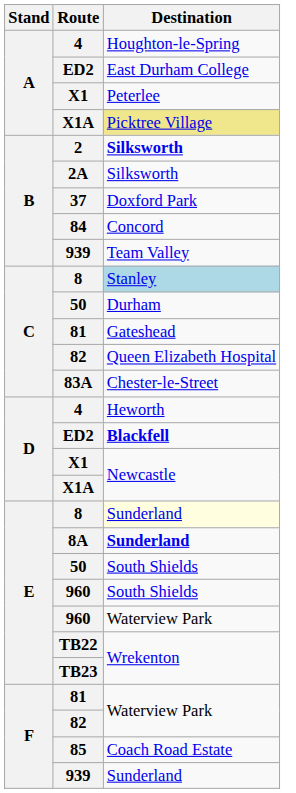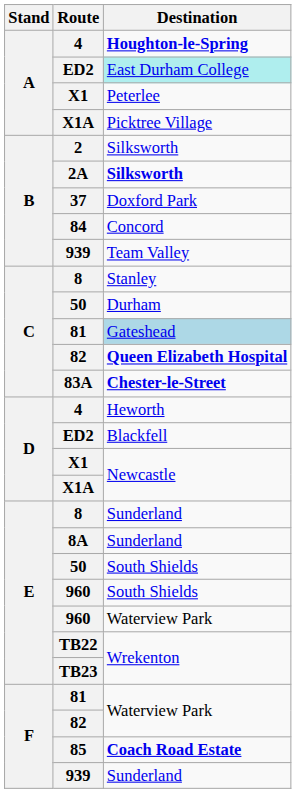(173, 43) normal -> (177, 43) bold
(178, 69) no background -> (178, 69) paleturquoise background
(160, 122) khaki background -> (160, 122) no background
(145, 148) bold -> (143, 148) normal
(143, 174) normal -> (145, 174) bold
(132, 278) lightblue background -> (132, 278) no background
(141, 331) no background -> (141, 331) lightblue background
(192, 357) normal -> (197, 357) bold
(163, 383) normal -> (166, 383) bold
(138, 435) bold -> (137, 435) normal
(144, 514) lightyellow background -> (144, 514) no background
(148, 540) bold -> (144, 540) normal
(170, 749) normal -> (174, 749) bold
